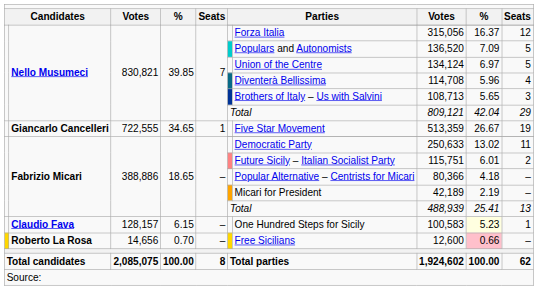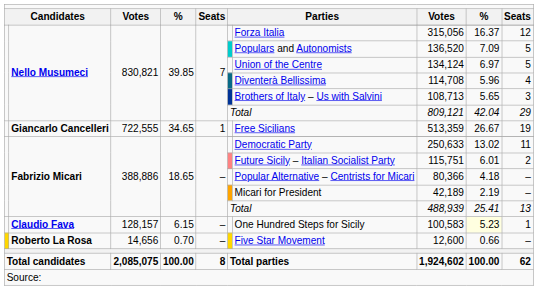(280, 129) Five Star Movement -> (265, 129) Free Sicilians
(265, 240) Free Sicilians -> (280, 240) Five Star Movement
(490, 240) pink background -> (490, 240) no background
